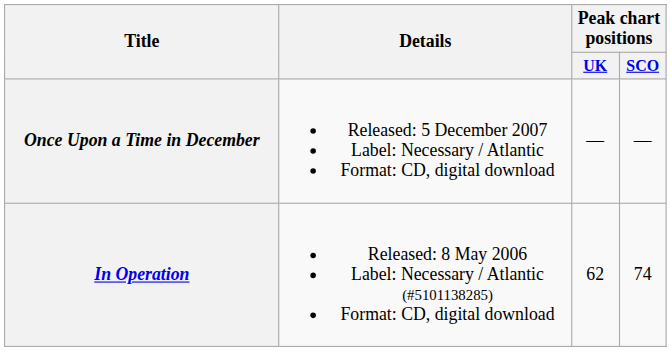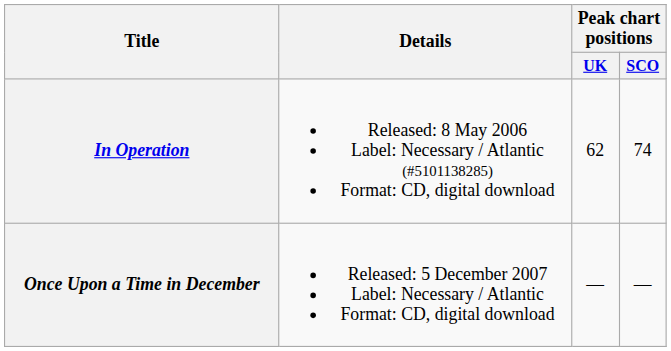rows swapped: (142, 274) <-> (142, 140)
